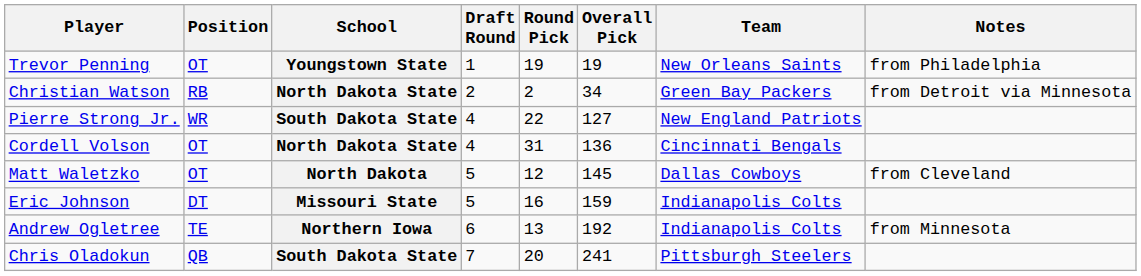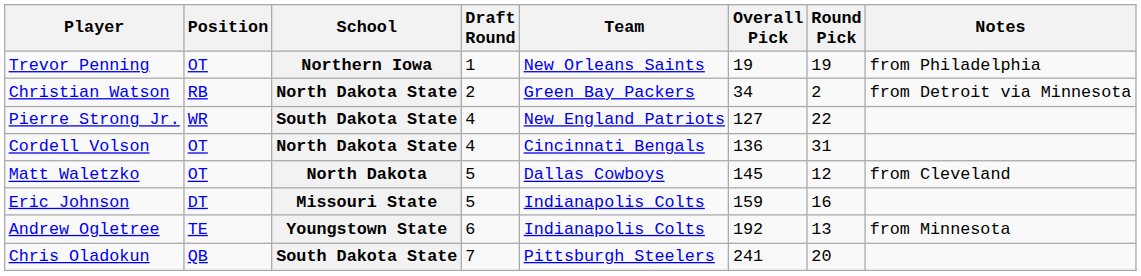columns swapped: (549, 28) <-> (761, 28)
(367, 65) Youngstown State -> (367, 65) Northern Iowa
(367, 229) Northern Iowa -> (367, 229) Youngstown State
